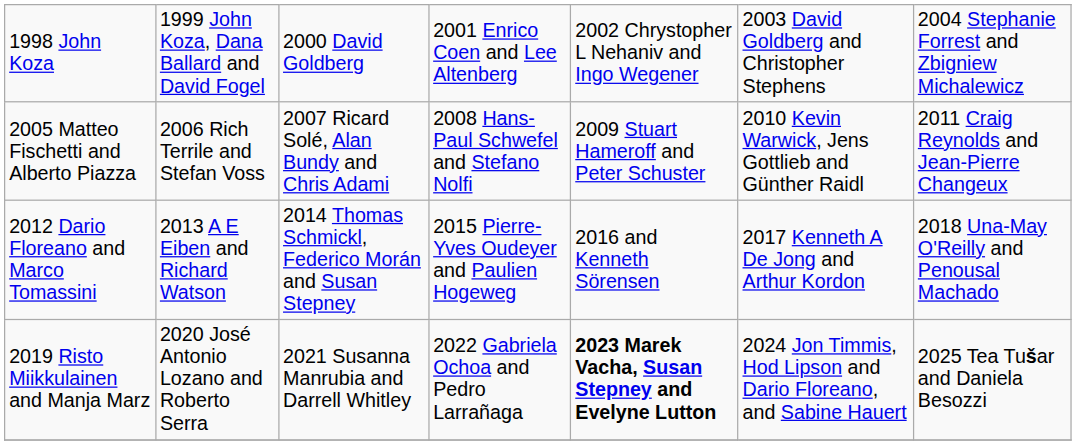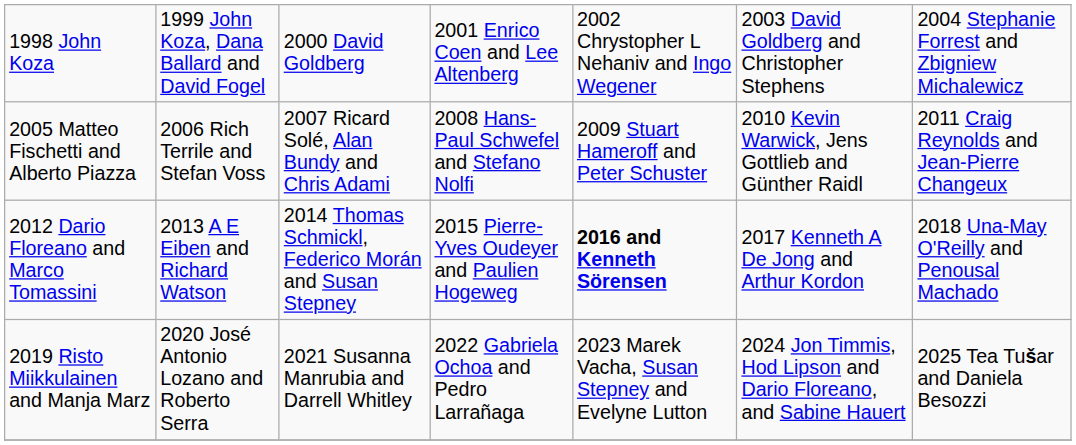(617, 259) normal -> (622, 259) bold
(646, 379) bold -> (642, 379) normal
